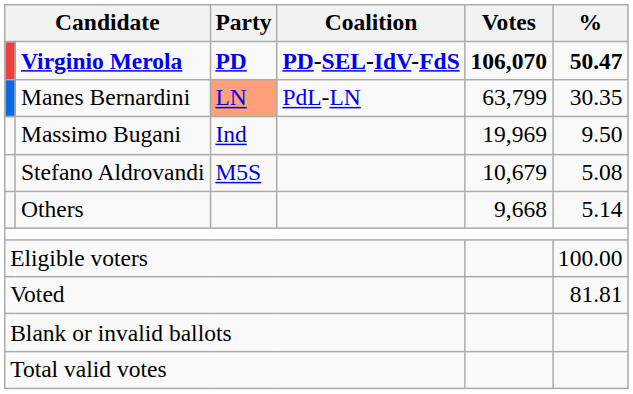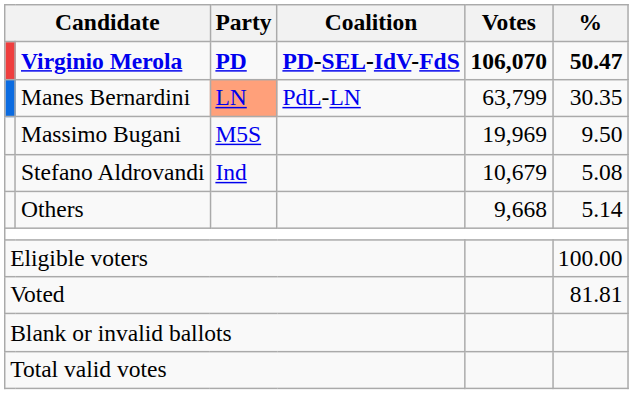(231, 135) Ind -> (238, 135) M5S
(238, 172) M5S -> (231, 172) Ind
